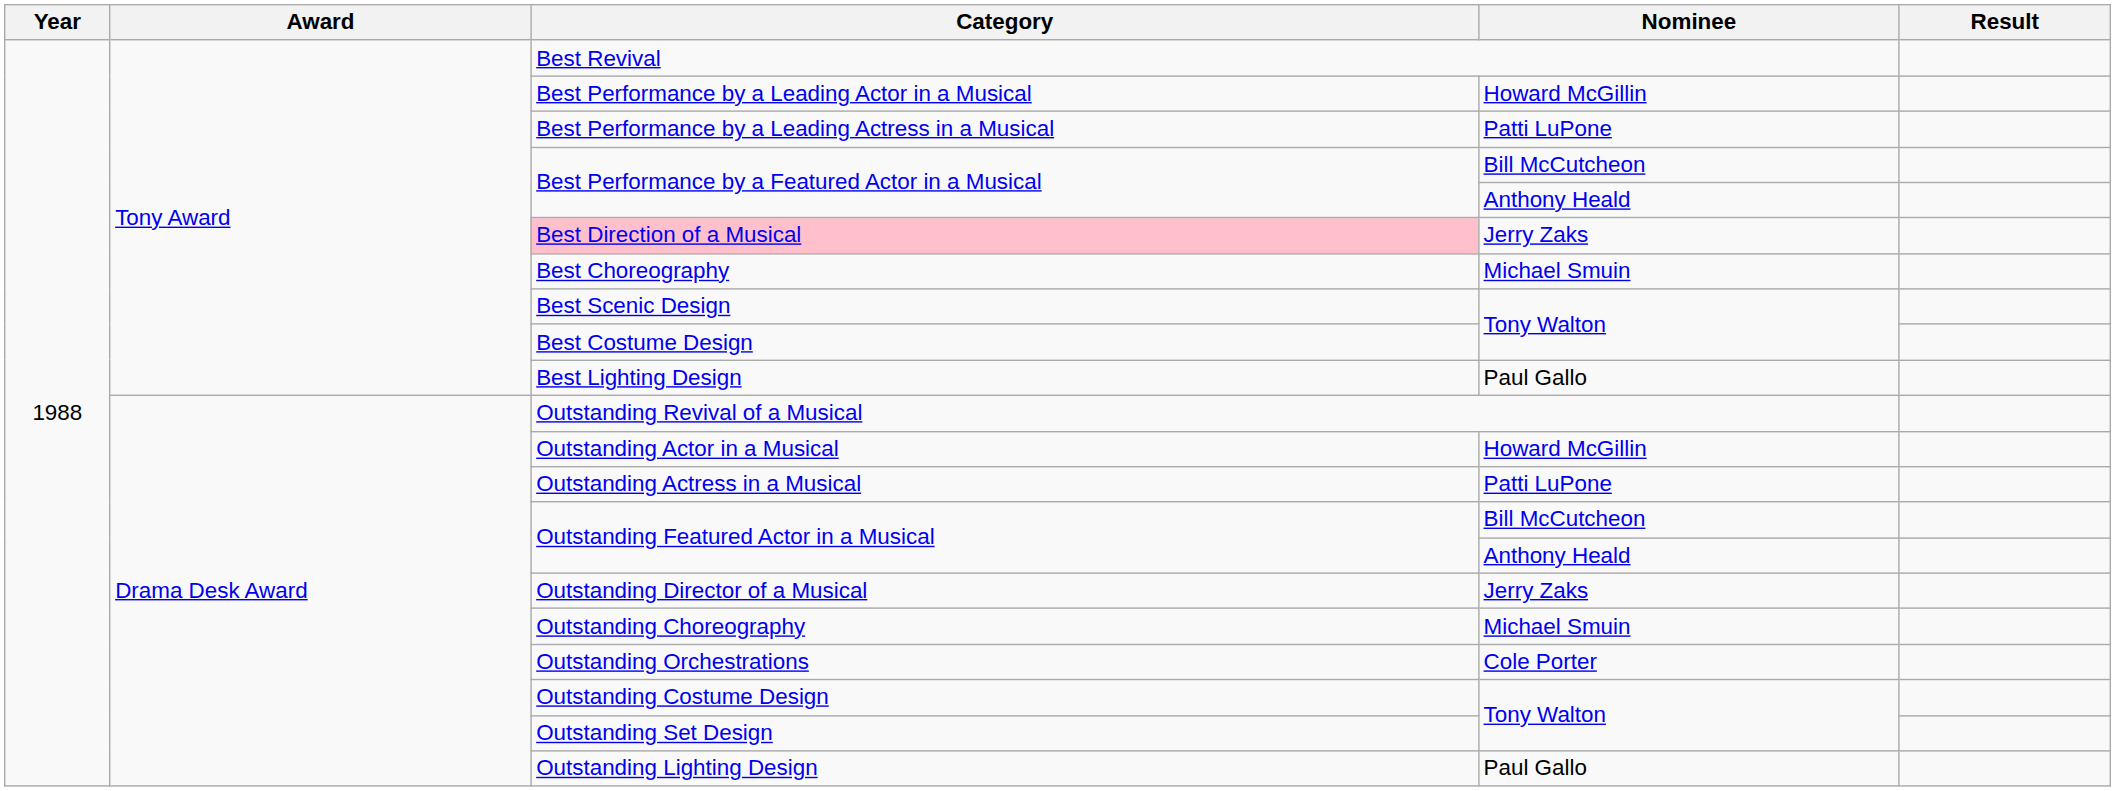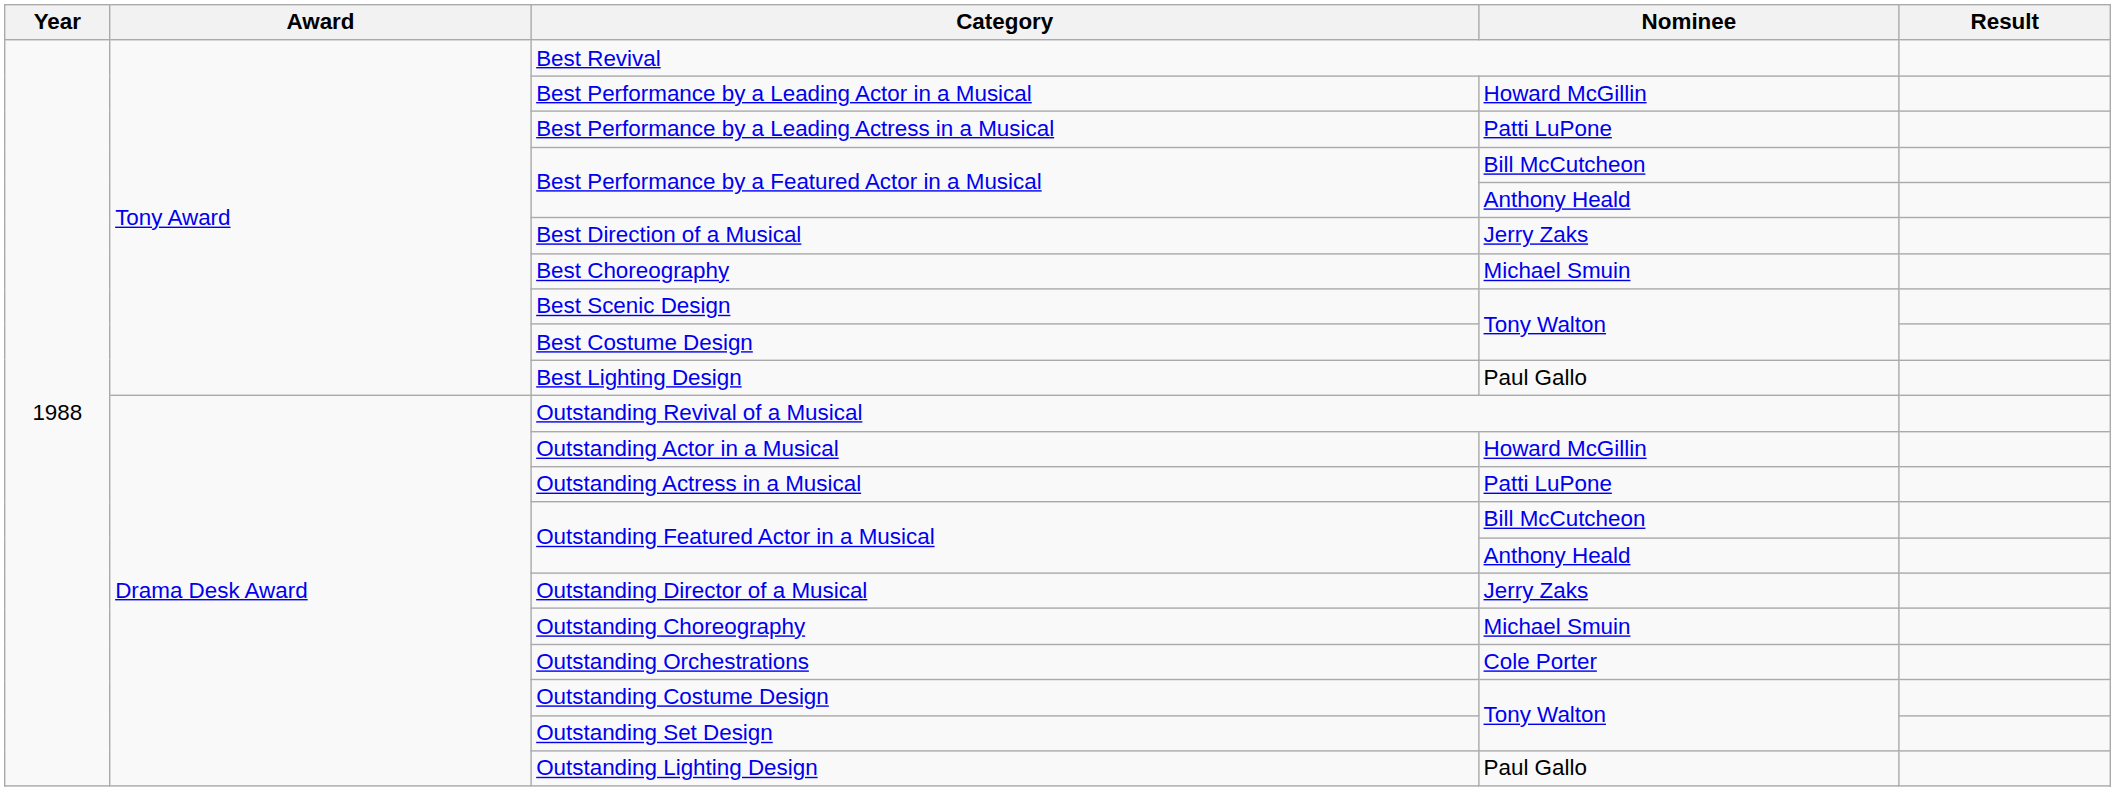(669, 235) pink background -> (669, 235) no background
